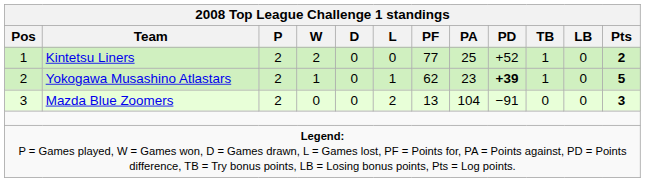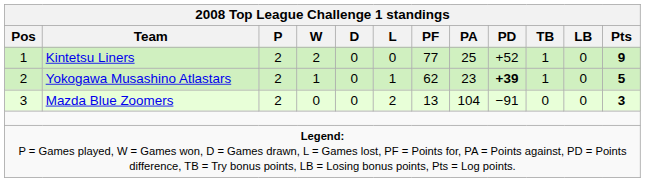(622, 57) 2 -> (622, 57) 9
